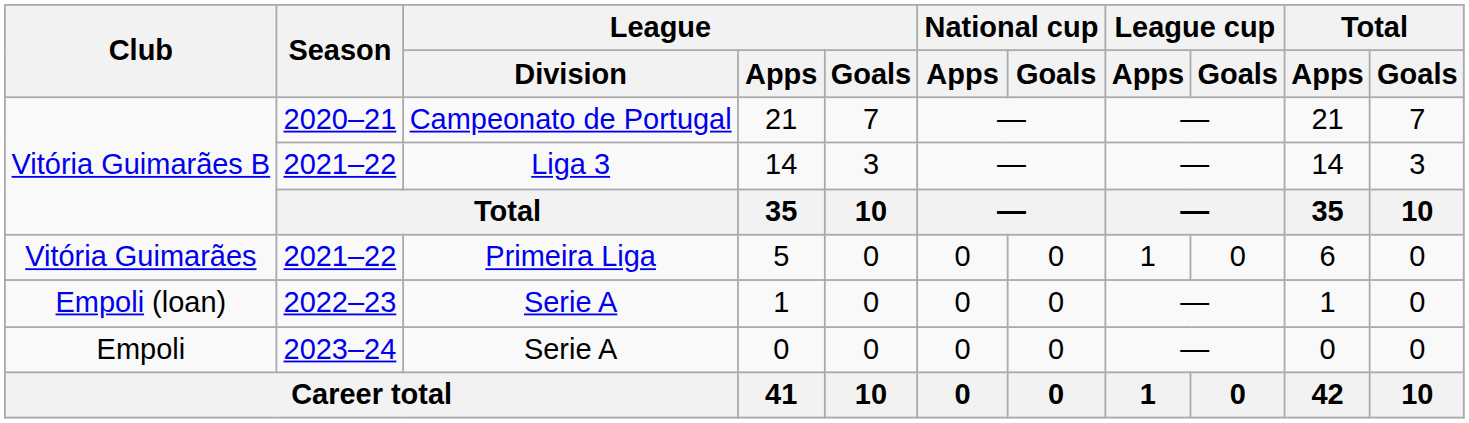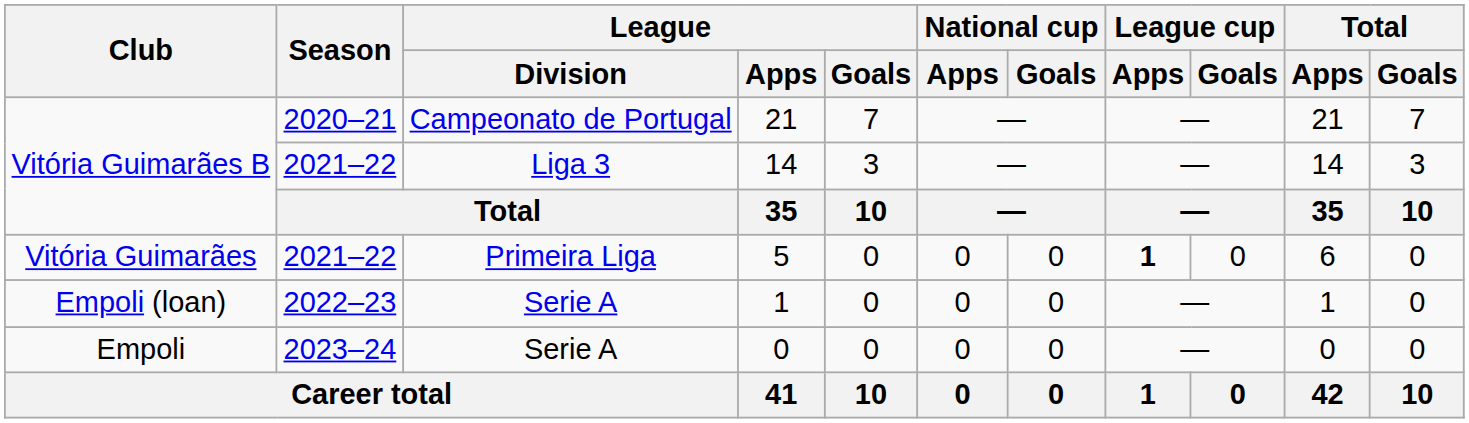(1148, 257) normal -> (1148, 257) bold
